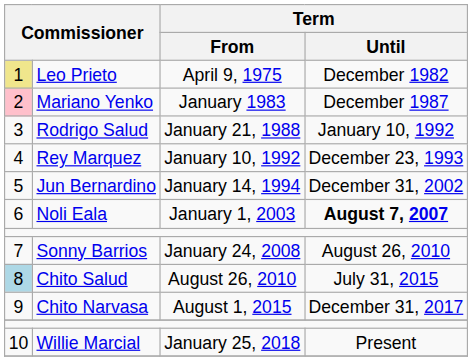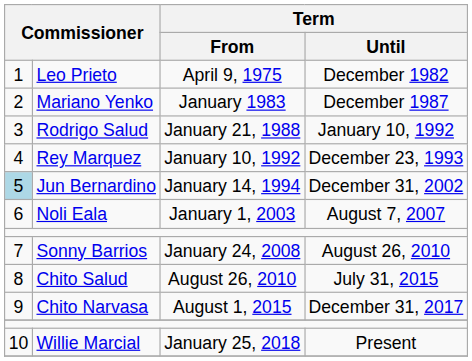(18, 75) khaki background -> (18, 75) no background
(18, 102) pink background -> (18, 102) no background
(18, 186) no background -> (18, 186) lightblue background
(386, 214) bold -> (386, 214) normal
(18, 278) lightblue background -> (18, 278) no background
